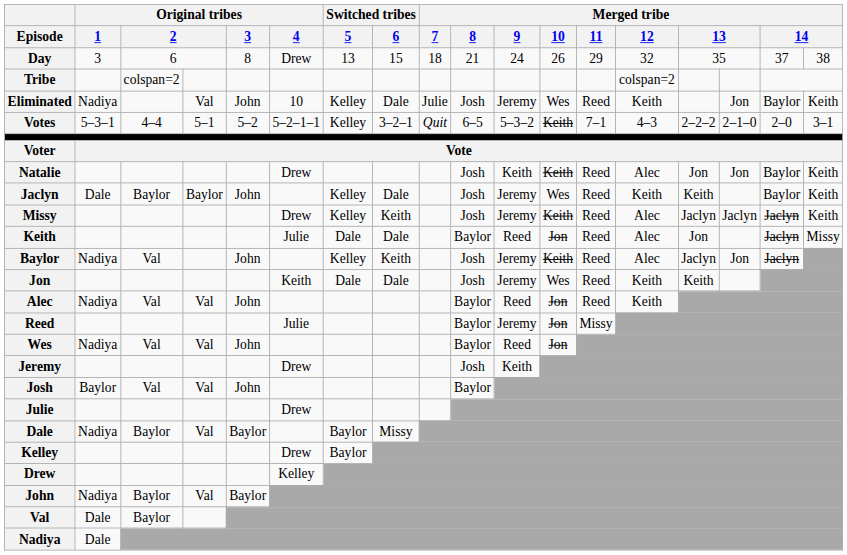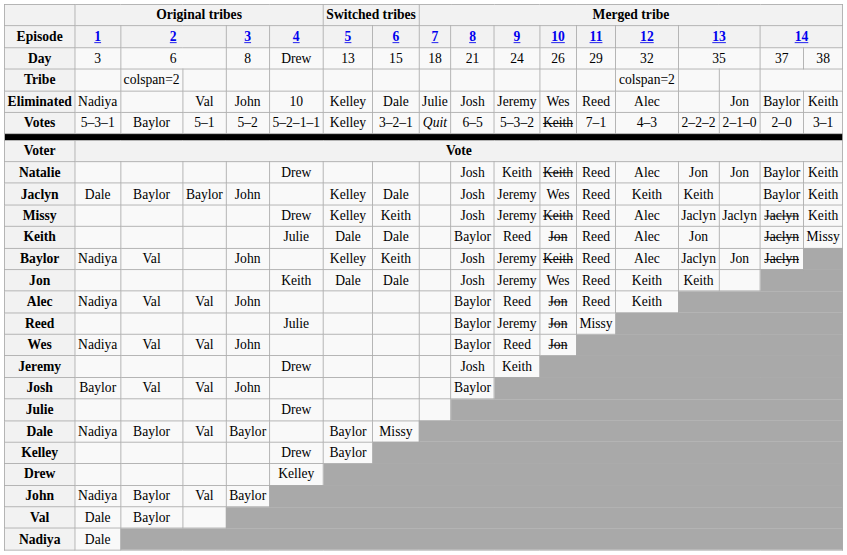(647, 101) Keith -> (647, 101) Alec
(152, 123) 4–4 -> (152, 123) Baylor
